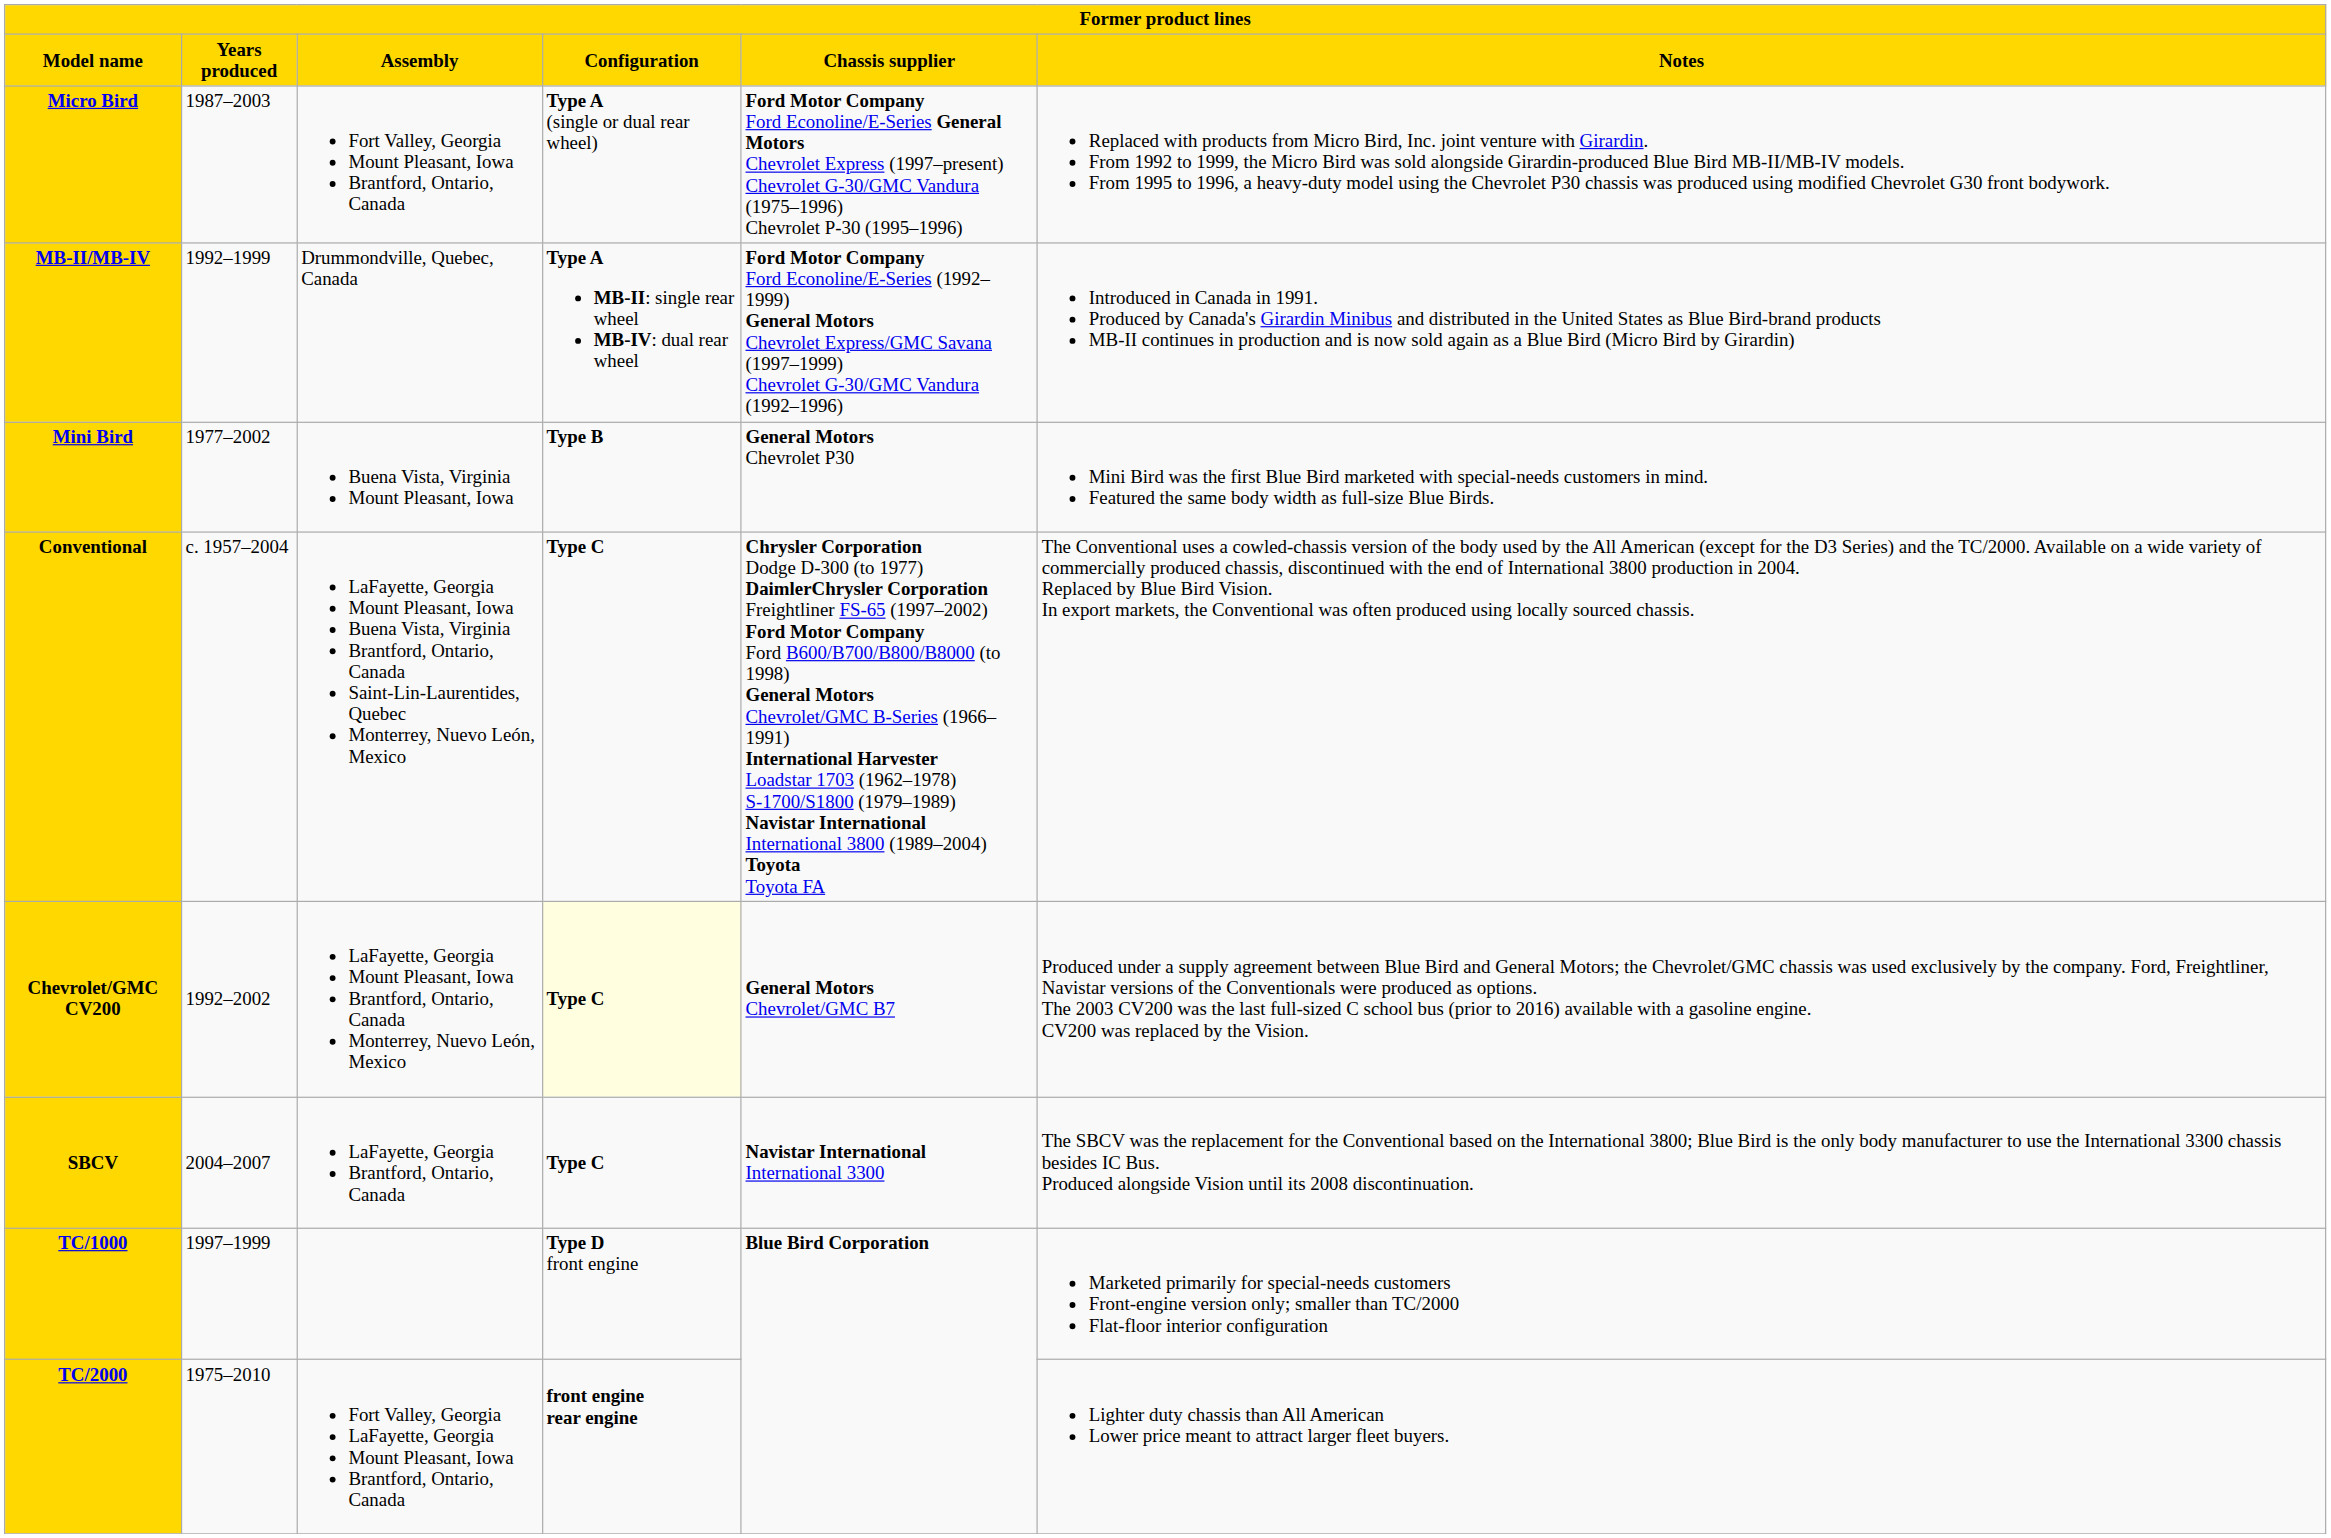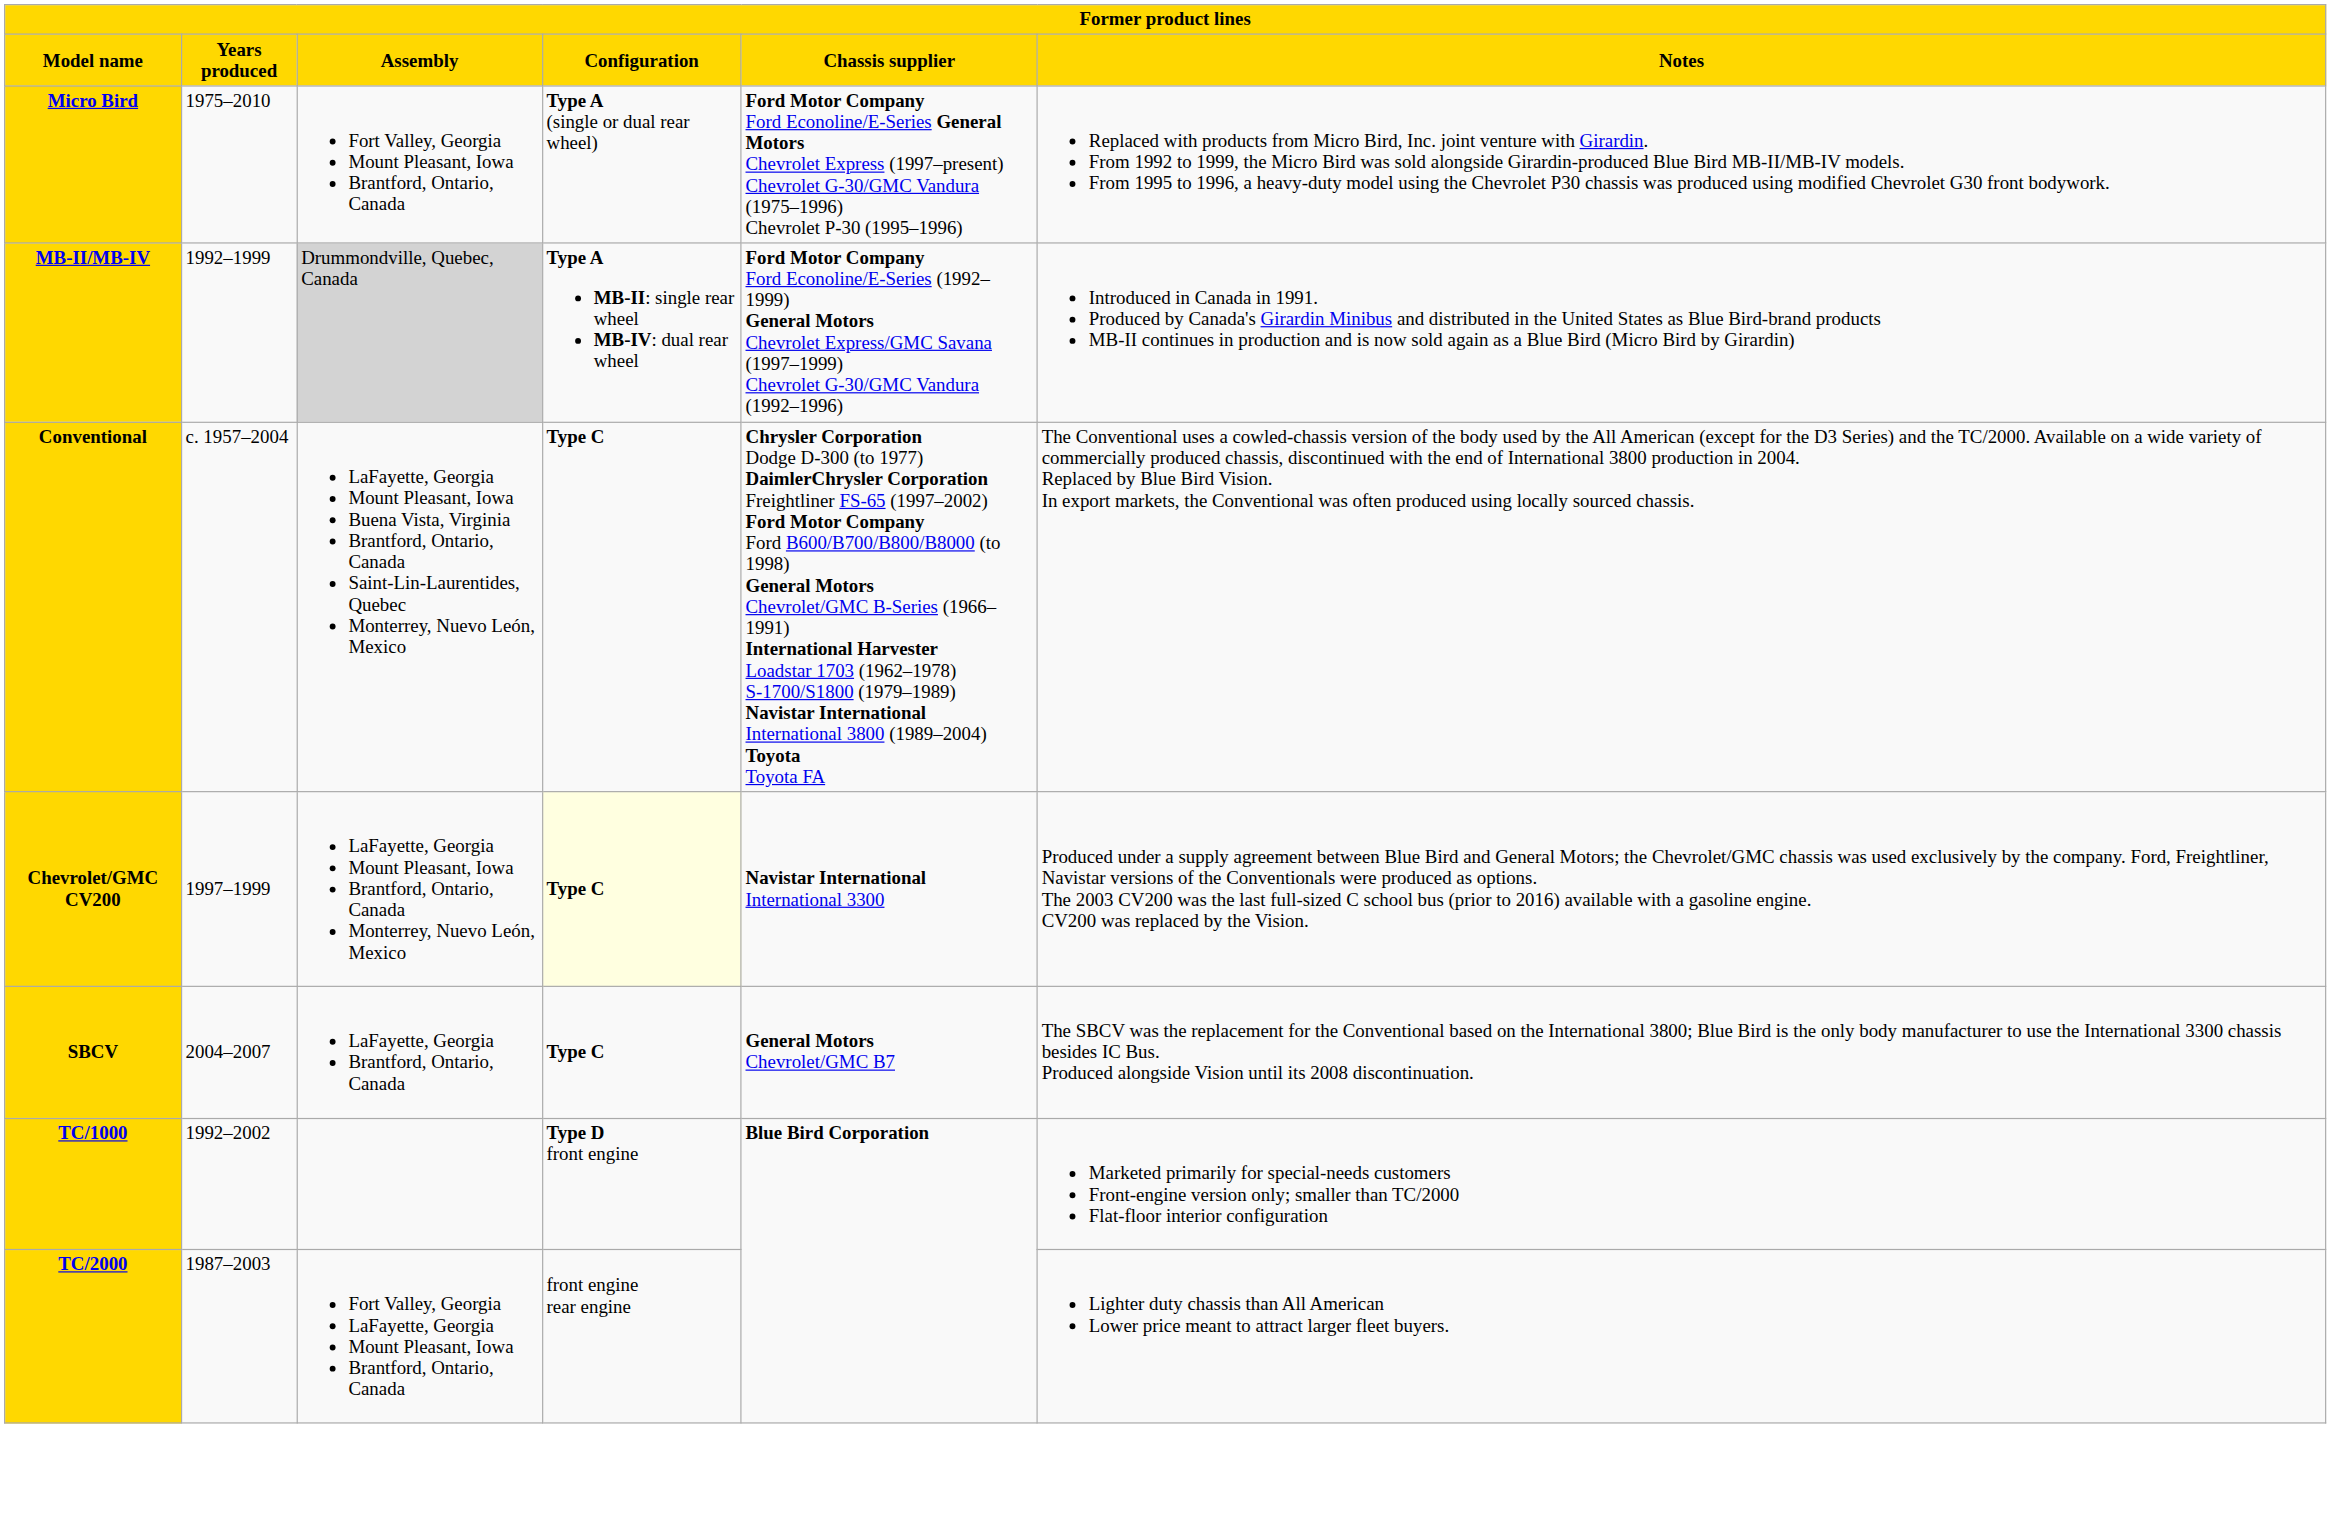(228, 100) 1987–2003 -> (228, 100) 1975–2010
(397, 268) no background -> (397, 268) lightgrey background
- row: (93, 436)
(228, 999) 1992–2002 -> (228, 888) 1997–1999
(820, 999) General Motors Chevrolet/GMC B7 -> (836, 888) Navistar International International 3300
(836, 1162) Navistar International International 3300 -> (820, 1052) General Motors Chevrolet/GMC B7
(228, 1243) 1997–1999 -> (228, 1132) 1992–2002
(228, 1374) 1975–2010 -> (228, 1264) 1987–2003
(595, 1406) bold -> (592, 1296) normal
